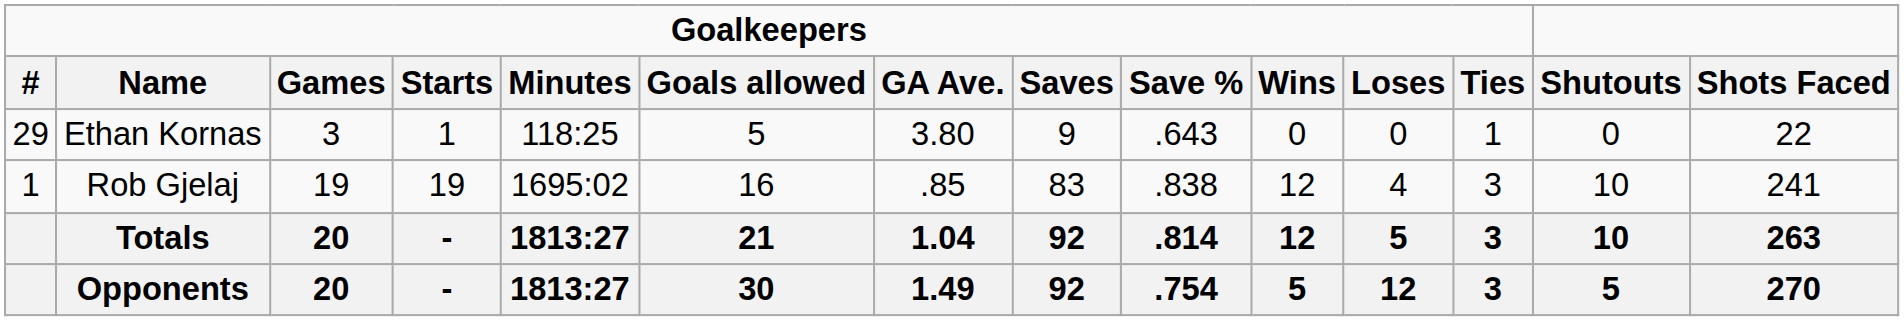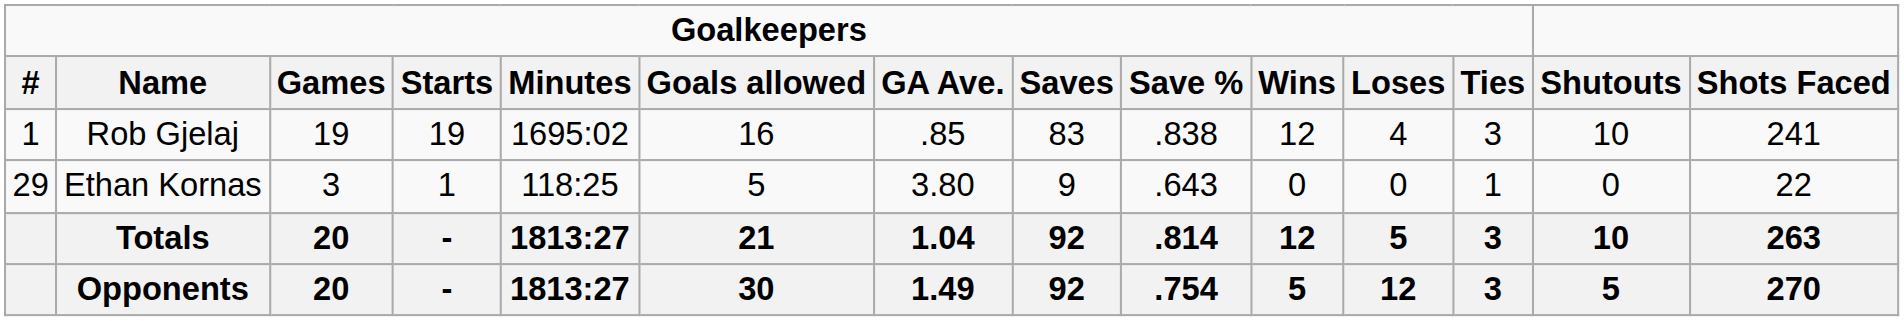rows swapped: (163, 185) <-> (163, 133)
